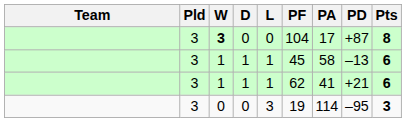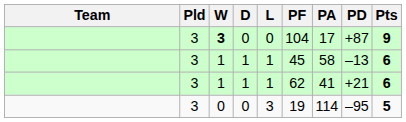(387, 38) 8 -> (387, 38) 9
(387, 106) 3 -> (387, 106) 5
